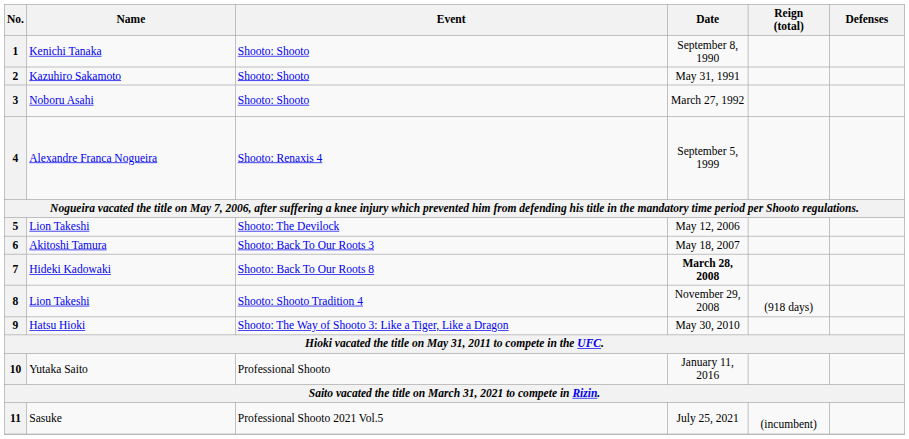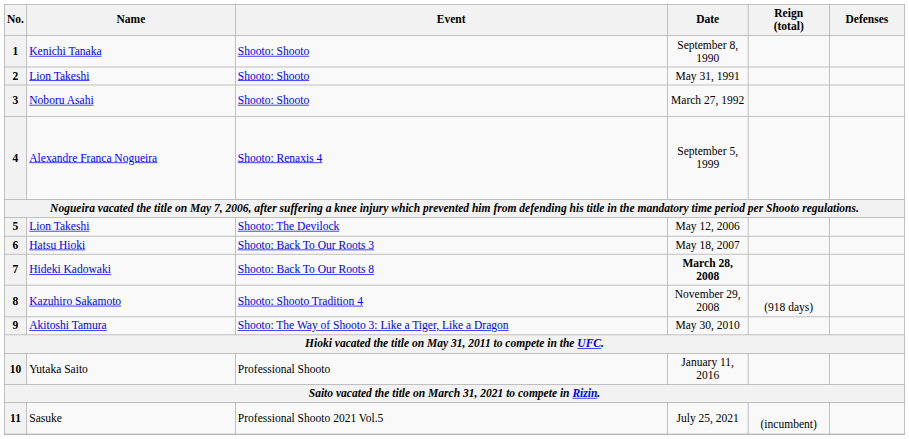(75, 76) Kazuhiro Sakamoto -> (59, 76) Lion Takeshi
(68, 245) Akitoshi Tamura -> (57, 245) Hatsu Hioki
(59, 301) Lion Takeshi -> (75, 301) Kazuhiro Sakamoto
(57, 325) Hatsu Hioki -> (68, 325) Akitoshi Tamura
